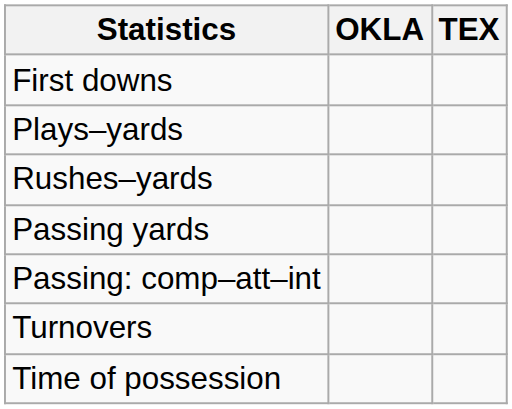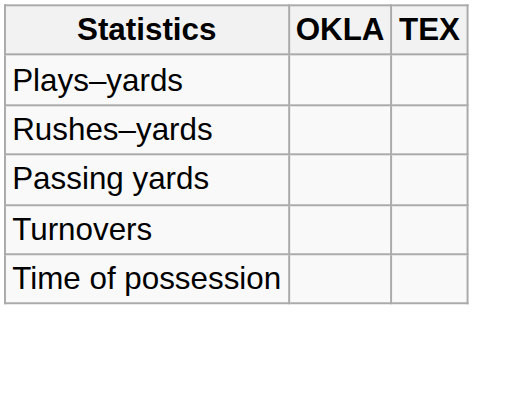- row: (92, 79)
- row: (166, 278)
